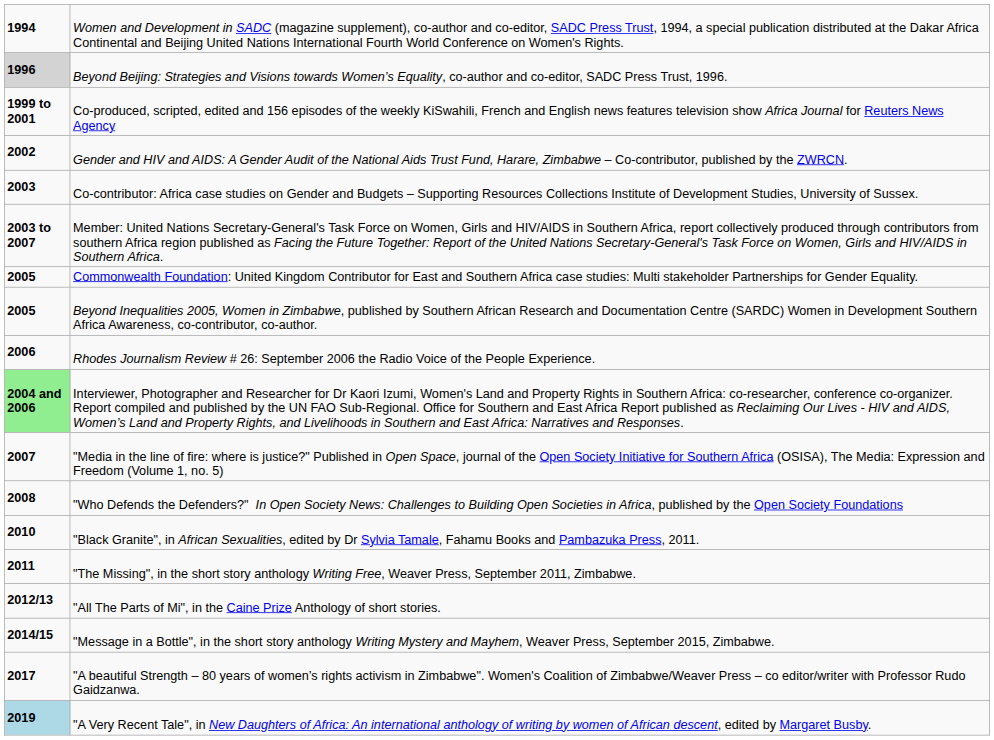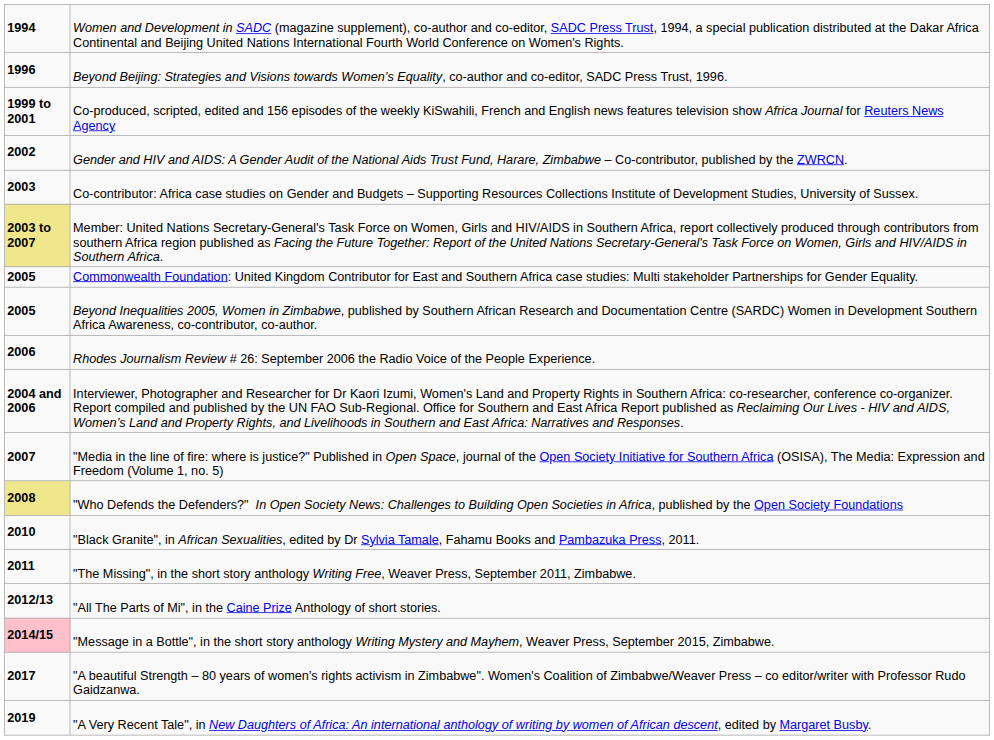(21, 70) lightgrey background -> (21, 70) no background
(29, 235) no background -> (29, 235) khaki background
(34, 401) lightgreen background -> (34, 401) no background
(21, 498) no background -> (21, 498) khaki background
(30, 635) no background -> (30, 635) pink background
(21, 717) lightblue background -> (21, 717) no background
